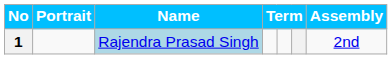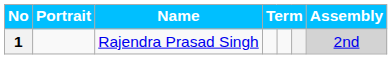(178, 41) lightblue background -> (178, 41) no background
(346, 41) no background -> (346, 41) lightgrey background
